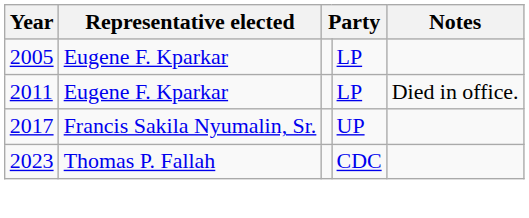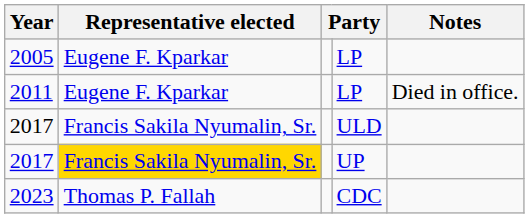+ row: (32, 126)
(190, 126) no background -> (190, 160) gold background
